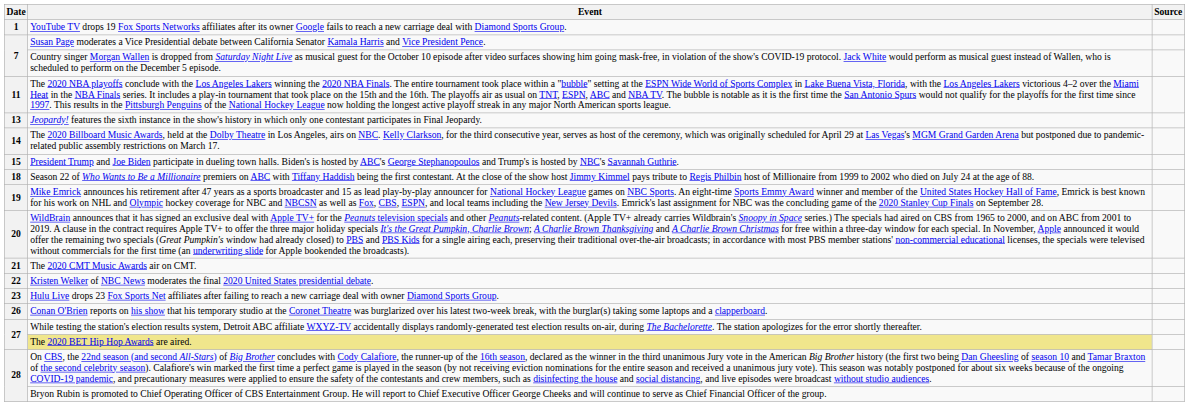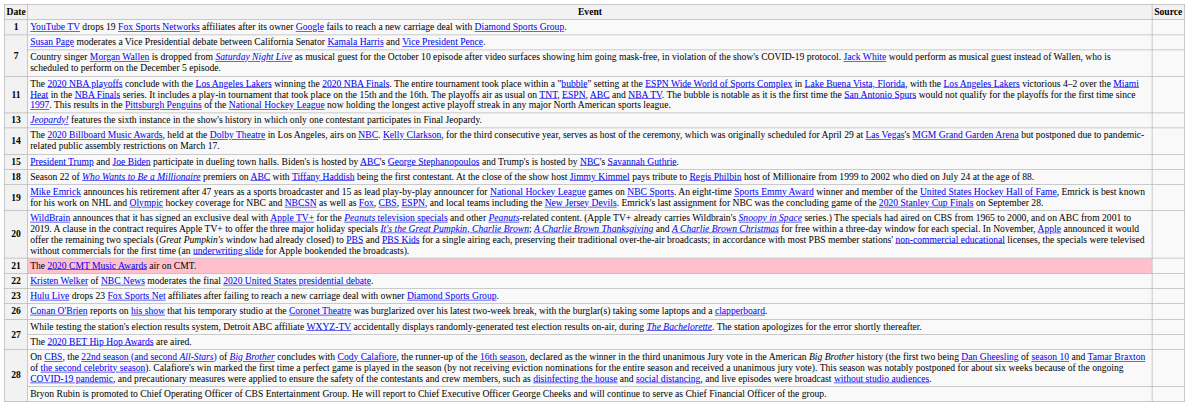(113, 265) no background -> (113, 265) pink background
(111, 342) khaki background -> (111, 342) no background
